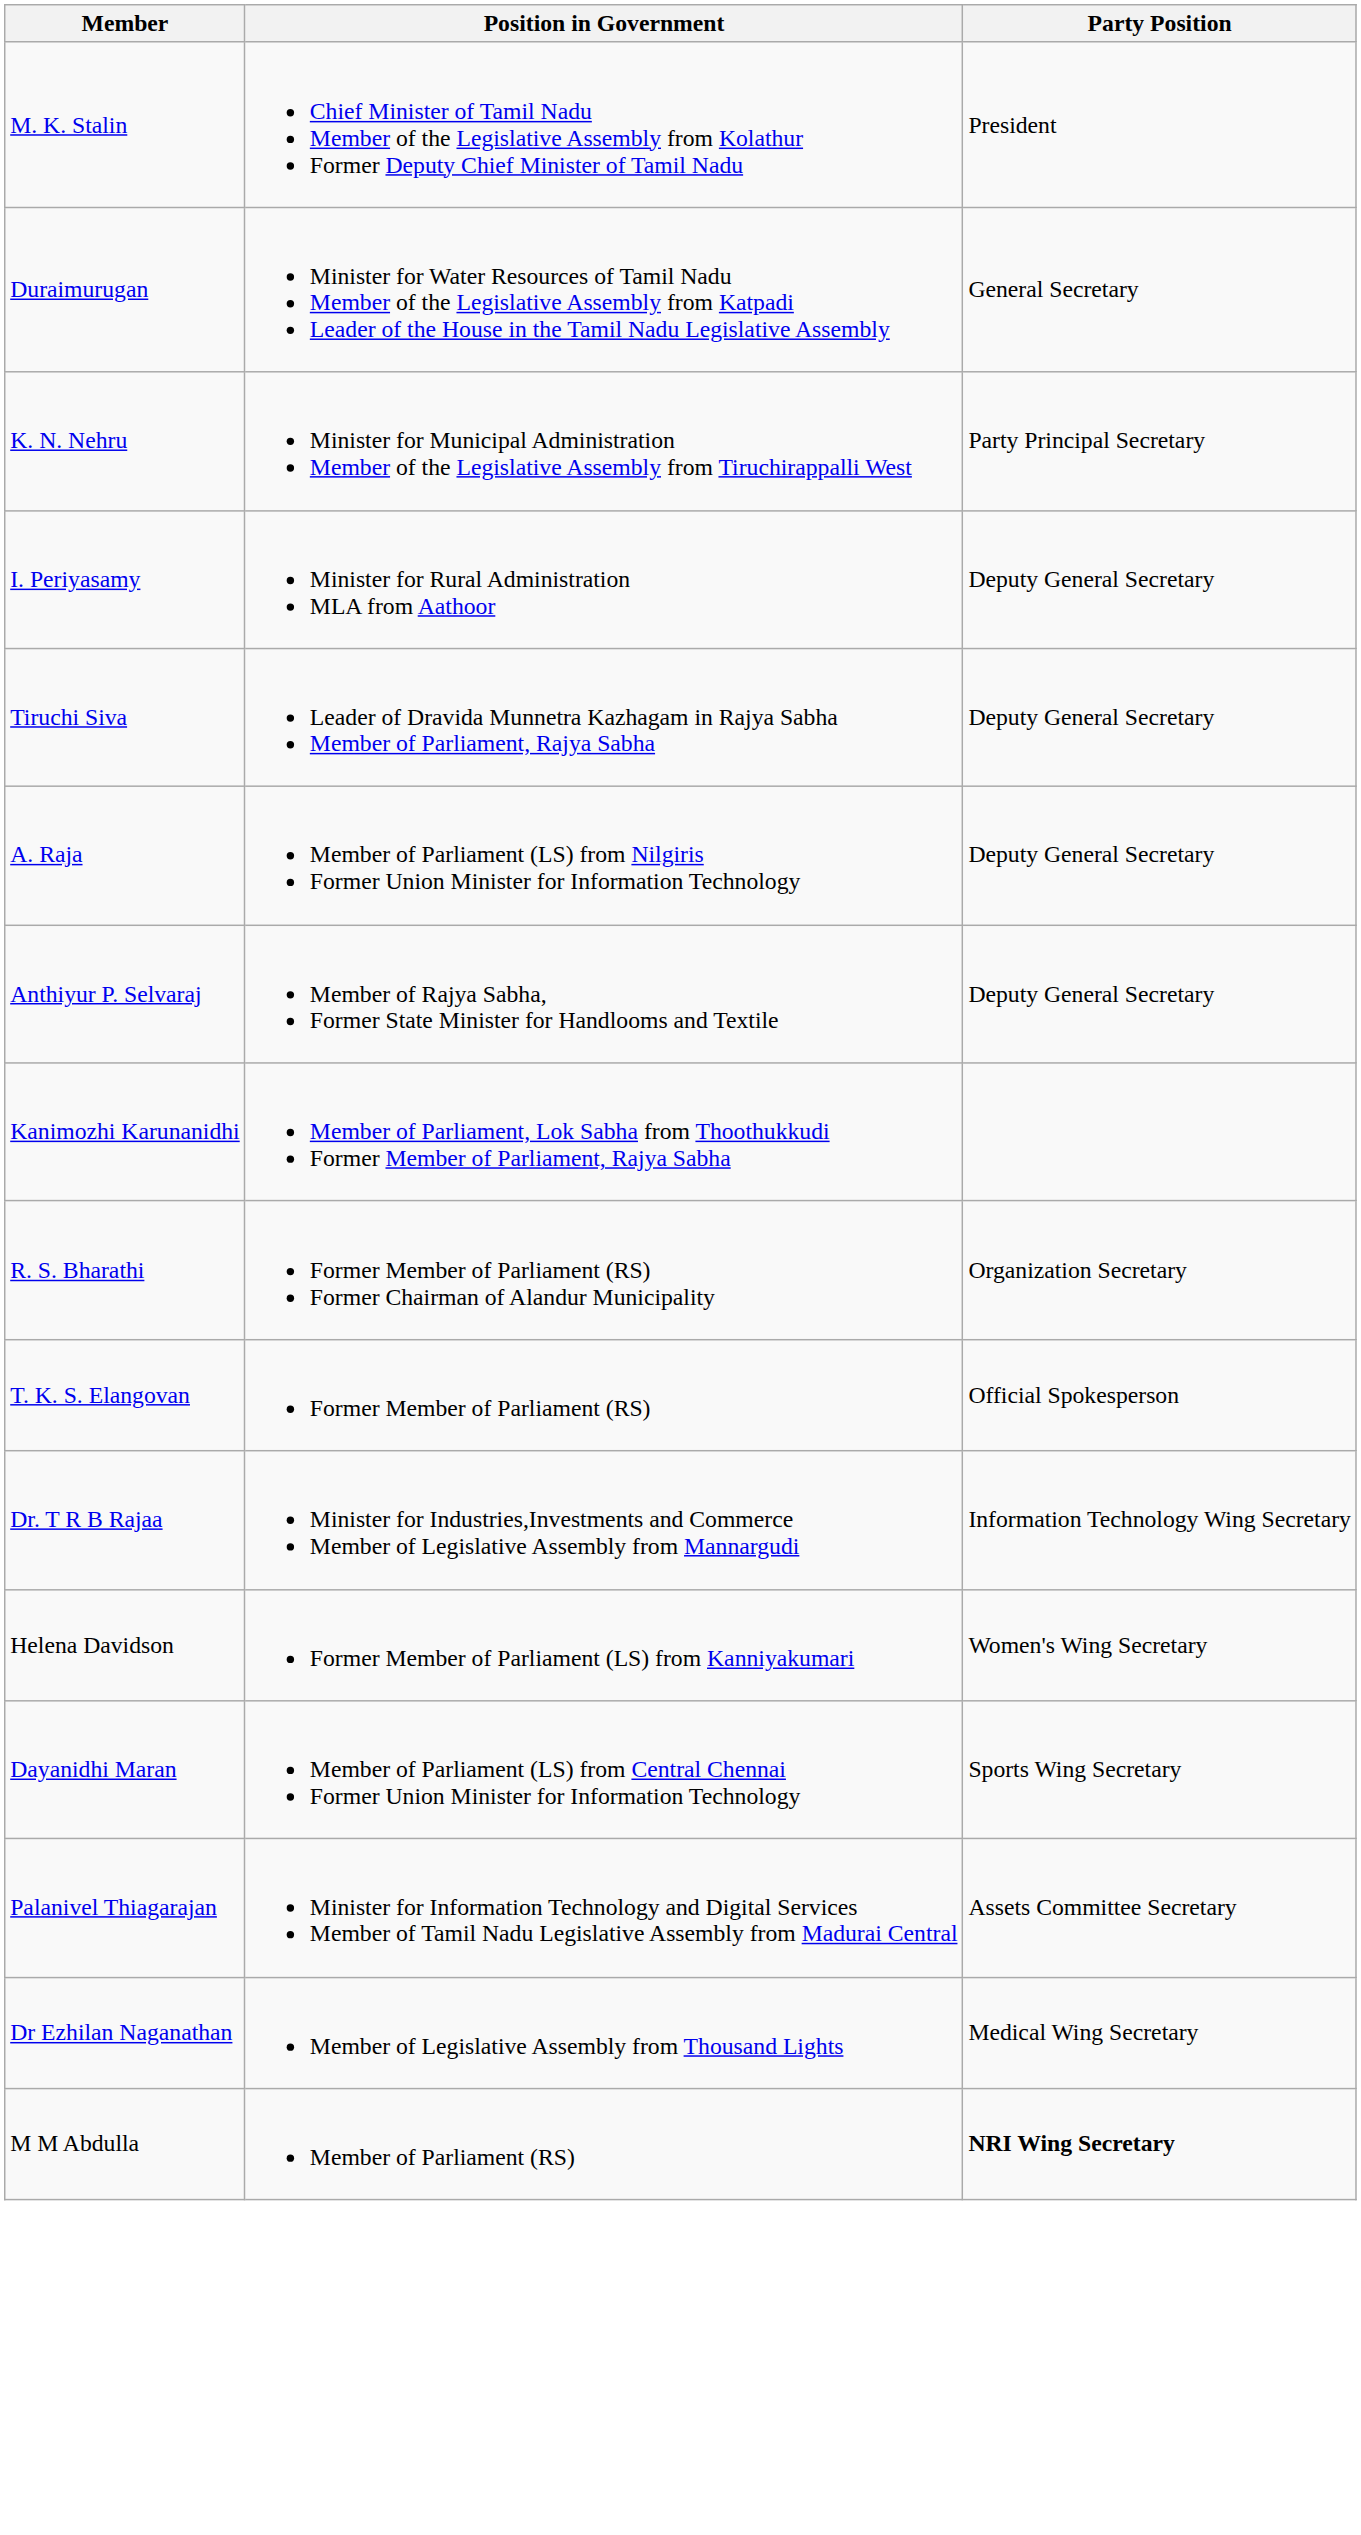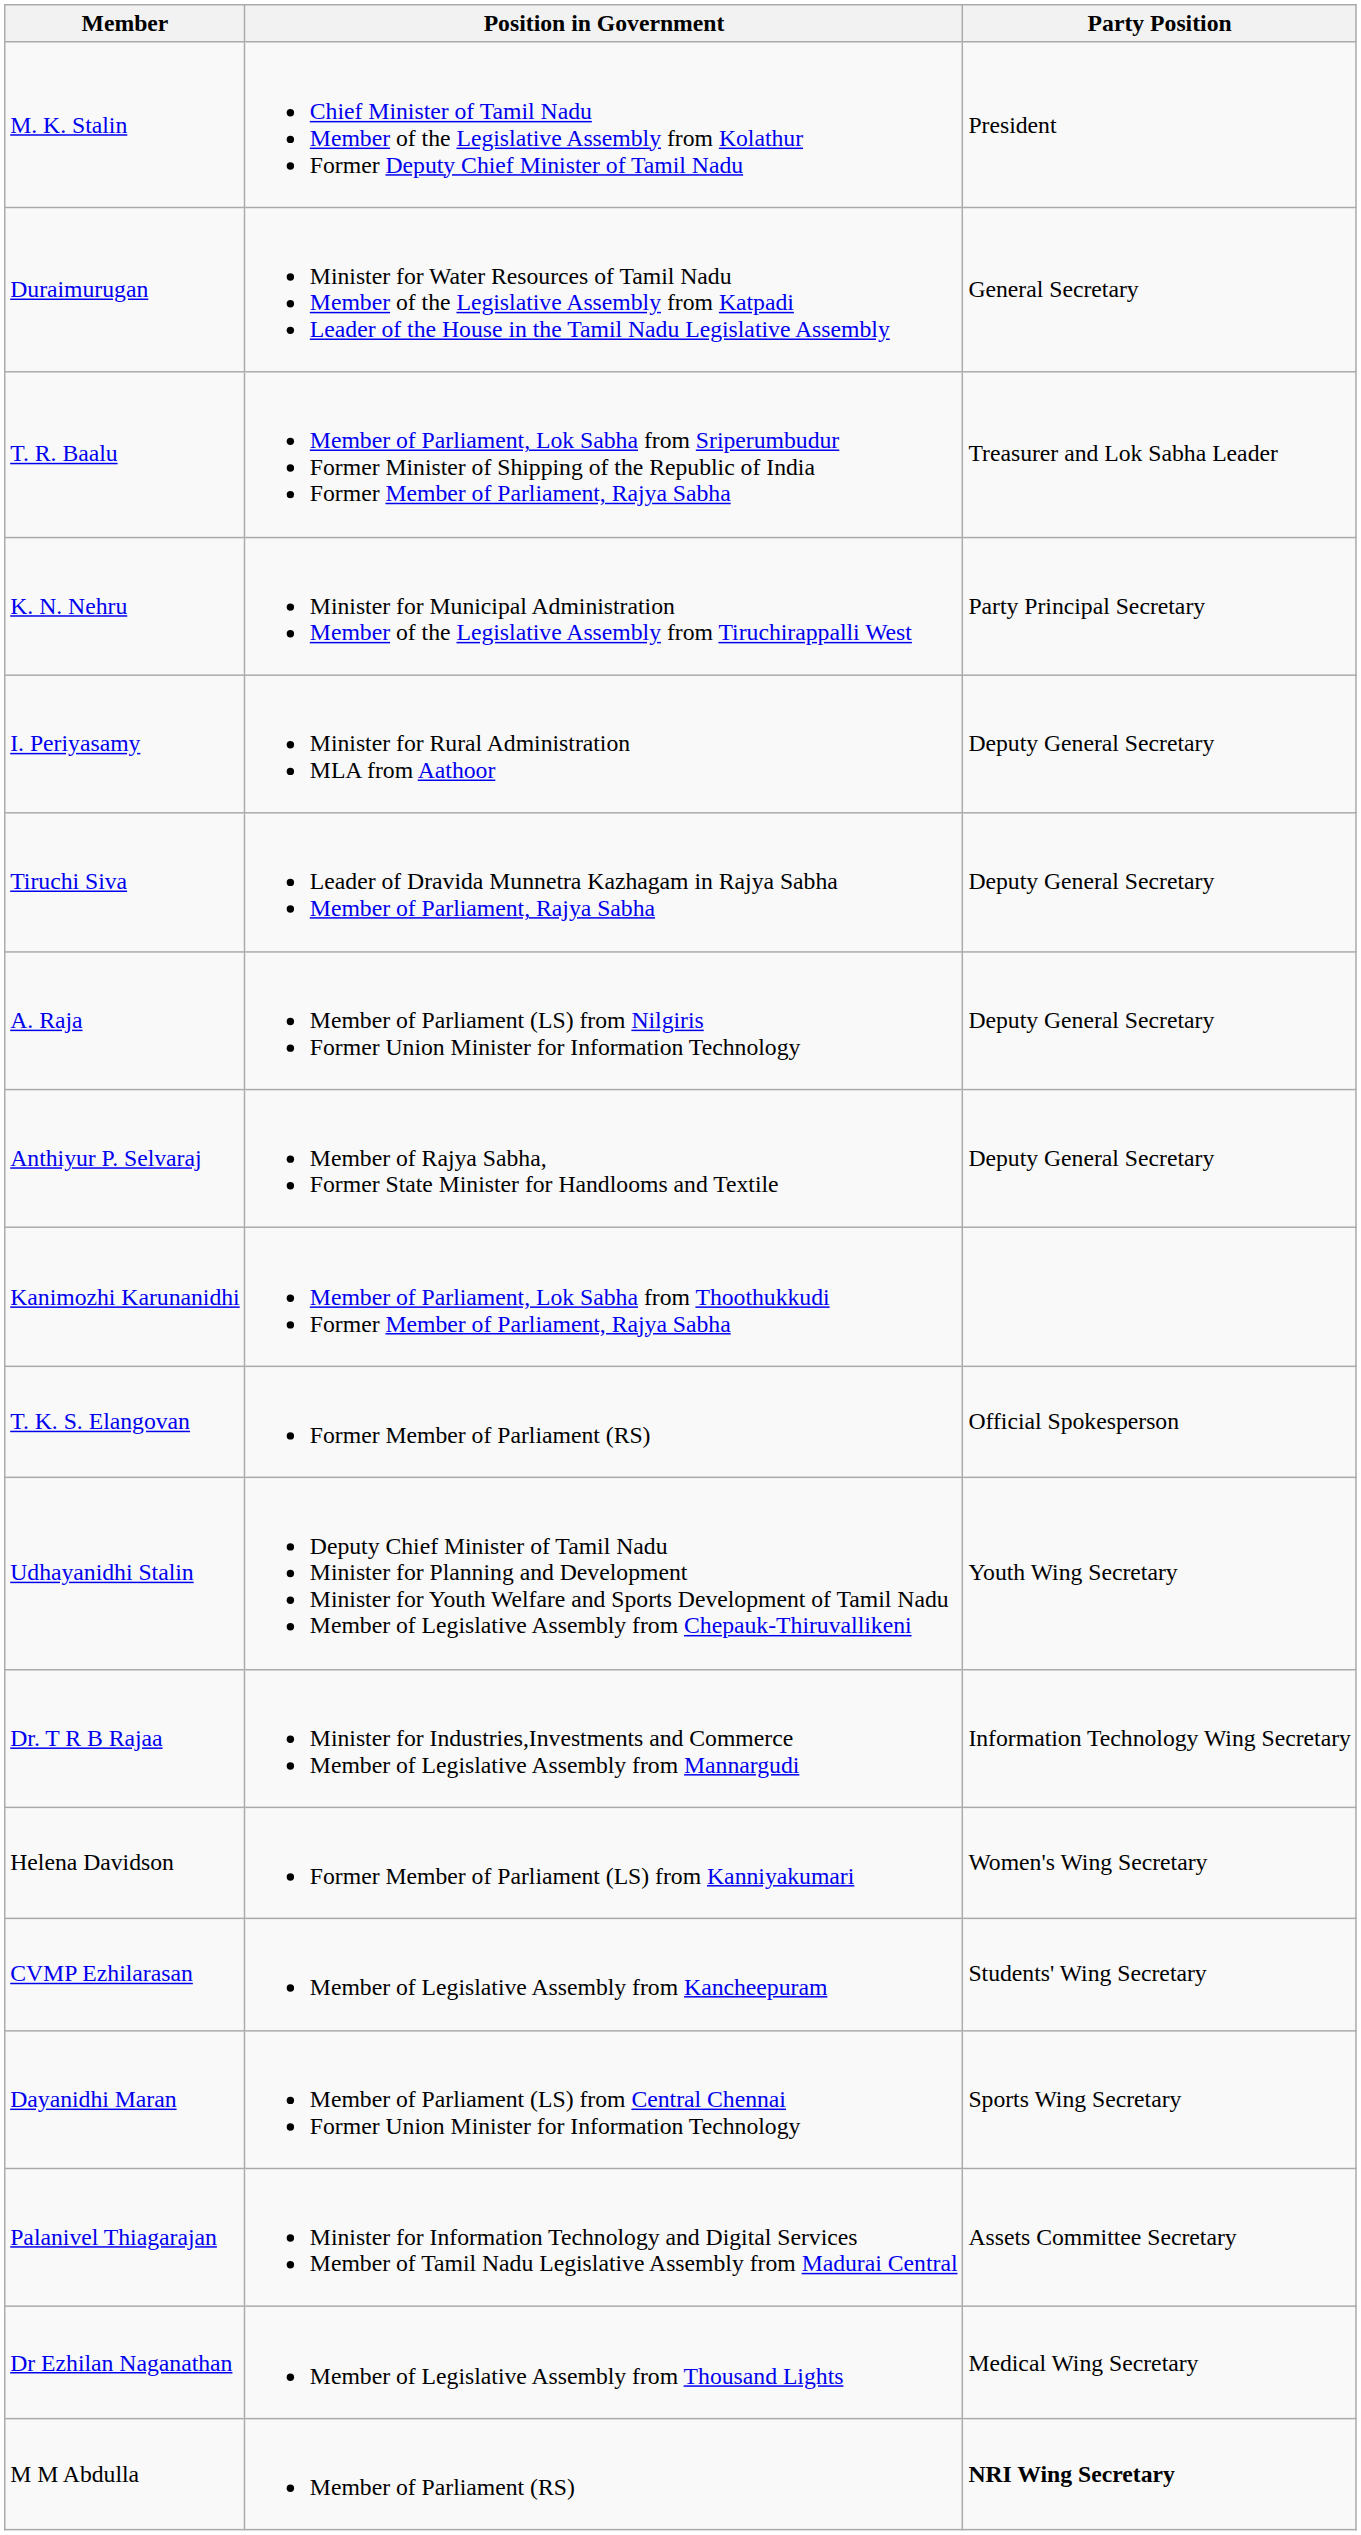+ row: (64, 454)
- row: (77, 1269)
+ row: (102, 1573)
+ row: (102, 1974)
